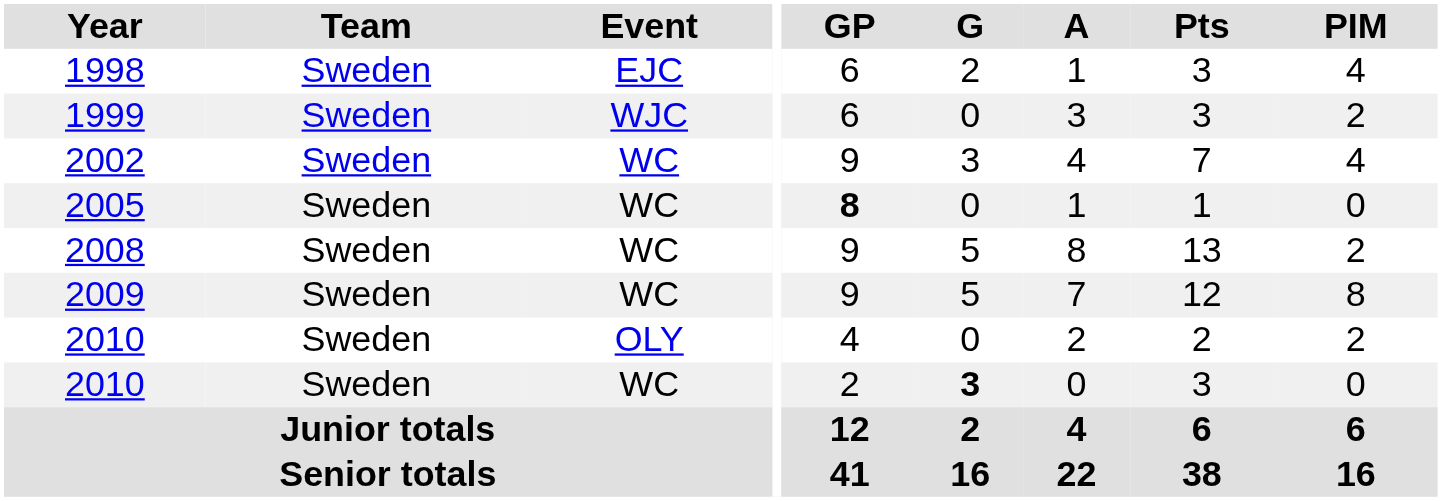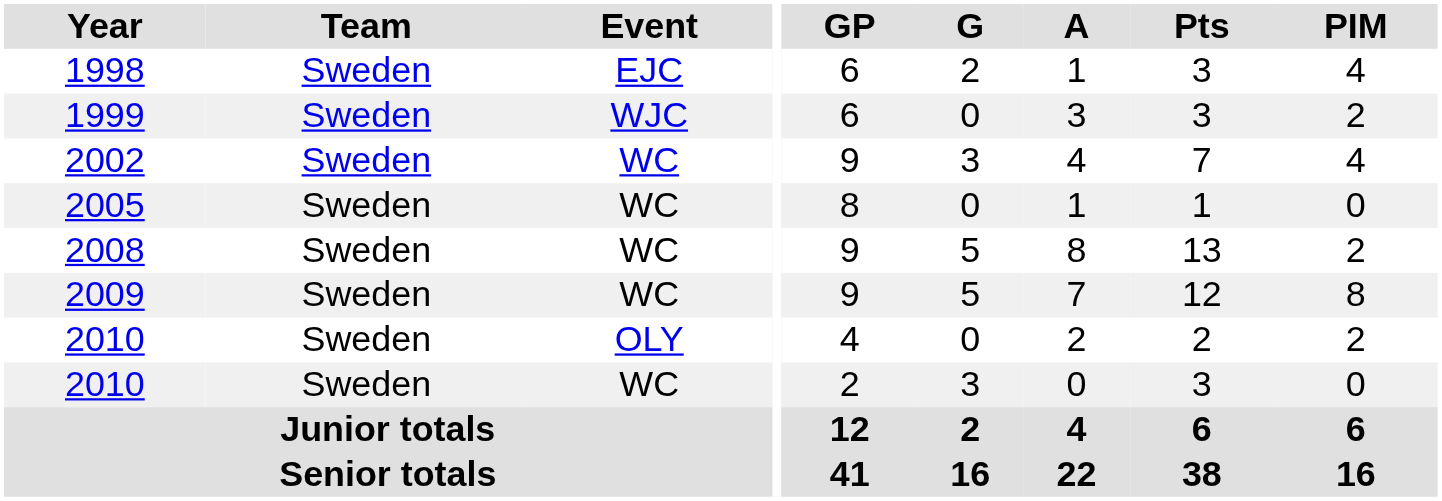(850, 204) bold -> (850, 204) normal
(970, 384) bold -> (970, 384) normal
